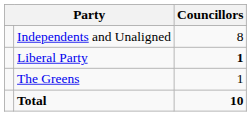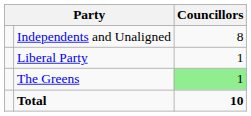(240, 57) bold -> (240, 57) normal
(240, 79) no background -> (240, 79) lightgreen background
